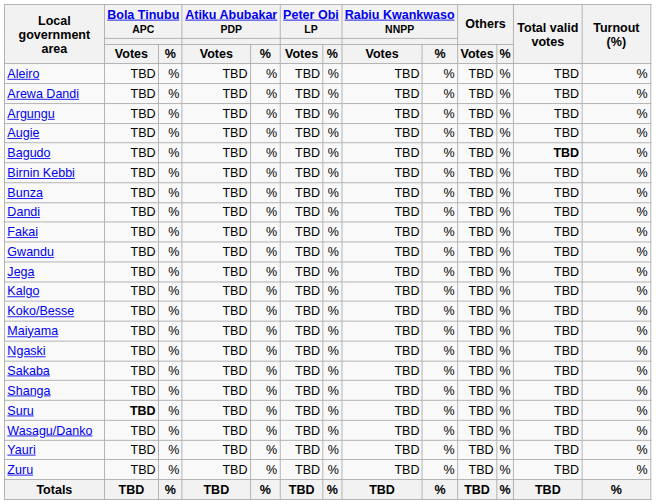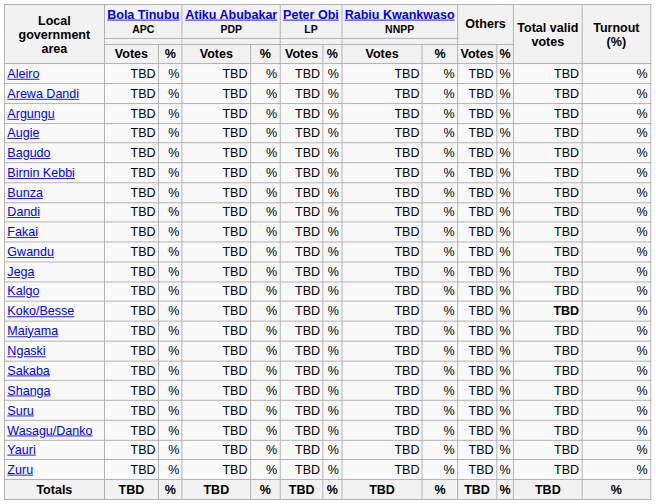(566, 153) bold -> (567, 153) normal
(567, 312) normal -> (566, 312) bold
(143, 411) bold -> (143, 411) normal
